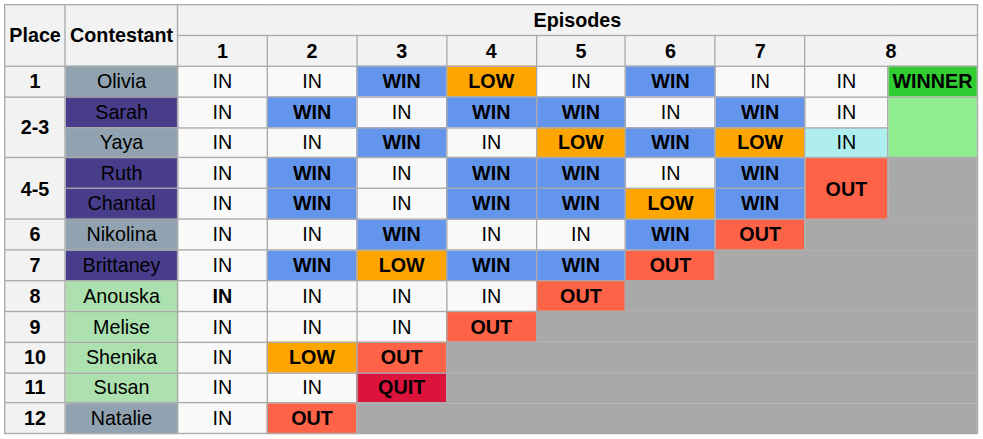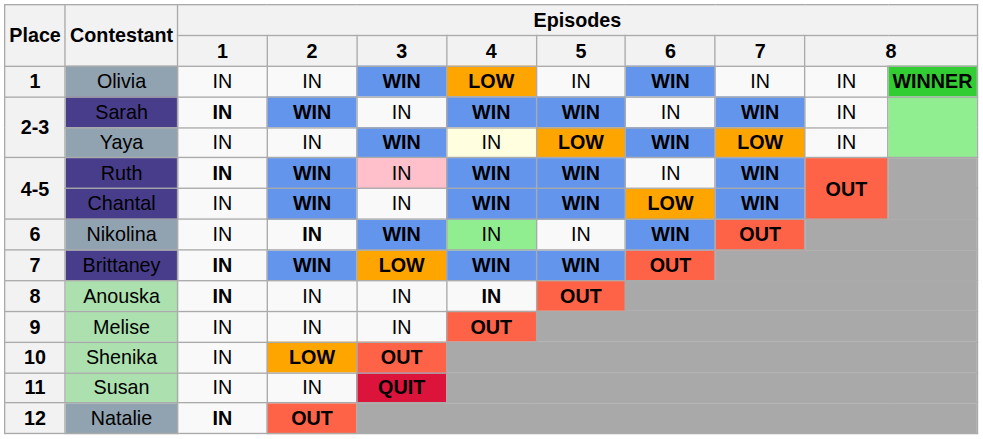(222, 112) normal -> (222, 112) bold
(491, 142) no background -> (491, 142) lightyellow background
(846, 142) paleturquoise background -> (846, 142) no background
(222, 173) normal -> (222, 173) bold
(402, 173) no background -> (402, 173) pink background
(312, 234) normal -> (312, 234) bold
(491, 234) no background -> (491, 234) lightgreen background
(222, 265) normal -> (222, 265) bold
(491, 296) normal -> (491, 296) bold
(222, 418) normal -> (222, 418) bold
